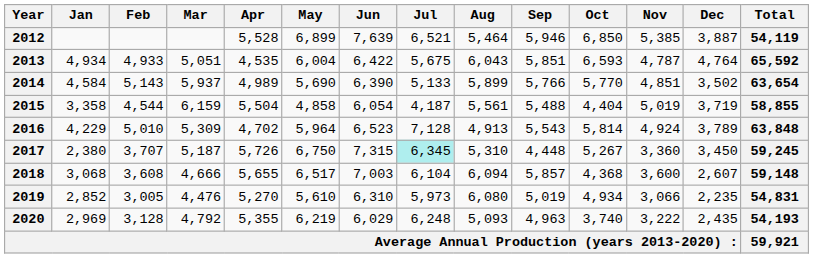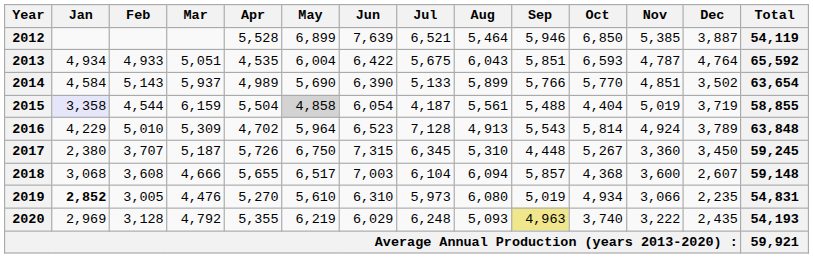(86, 106) no background -> (86, 106) lavender background
(316, 106) no background -> (316, 106) lightgrey background
(431, 151) paleturquoise background -> (431, 151) no background
(86, 196) normal -> (86, 196) bold
(545, 219) no background -> (545, 219) khaki background
